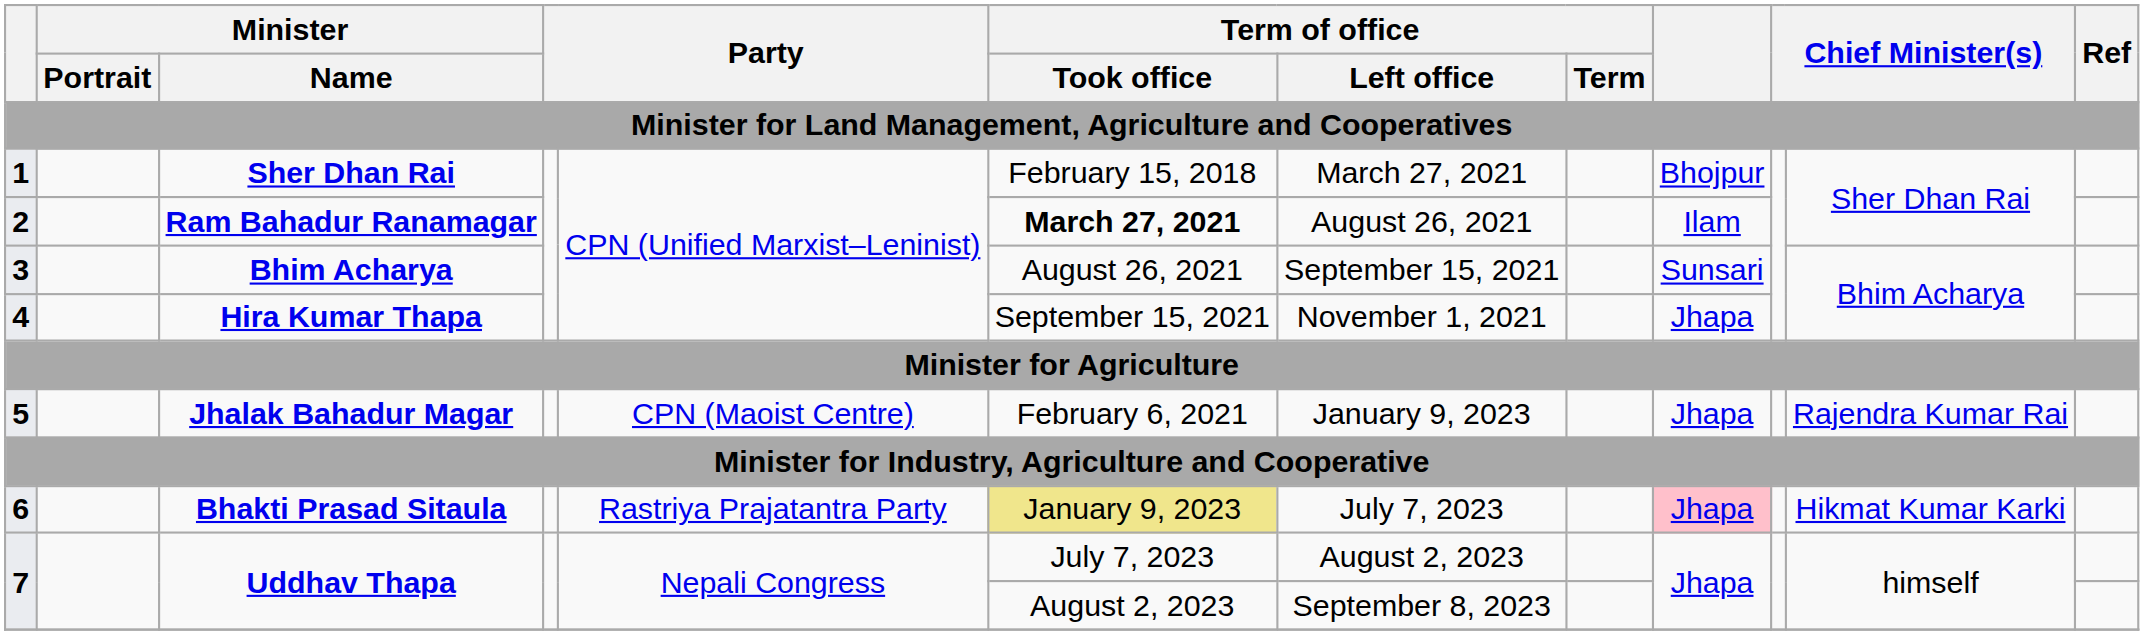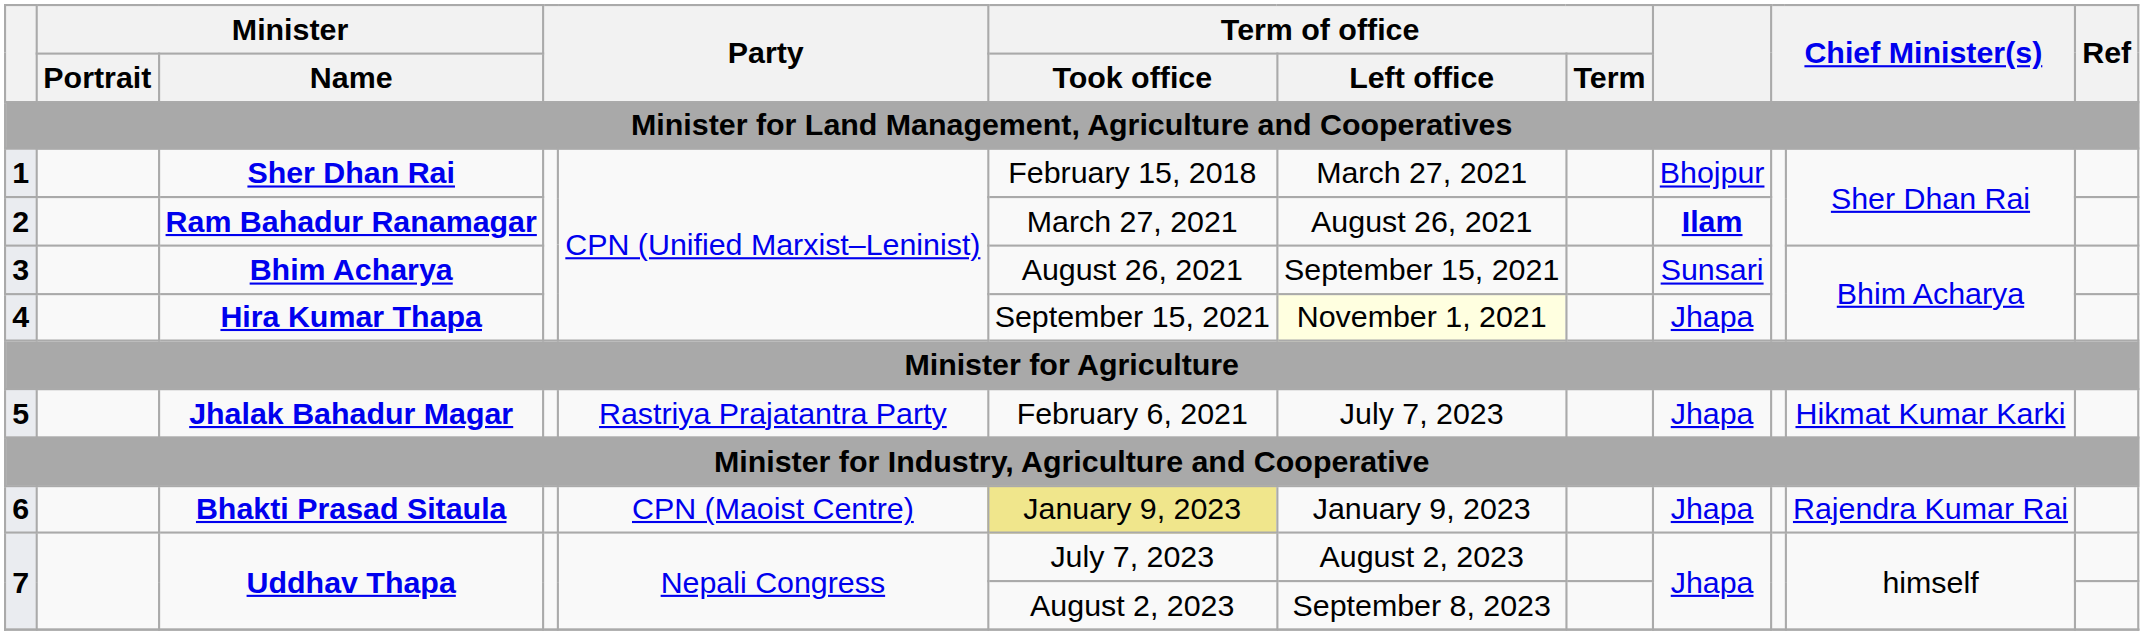(1132, 221) bold -> (1132, 221) normal
(1712, 221) normal -> (1712, 221) bold
(1422, 317) no background -> (1422, 317) lightyellow background
(773, 413) CPN (Maoist Centre) -> (773, 413) Rastriya Prajatantra Party
(1422, 413) January 9, 2023 -> (1422, 413) July 7, 2023
(1930, 413) Rajendra Kumar Rai -> (1930, 413) Hikmat Kumar Karki
(773, 509) Rastriya Prajatantra Party -> (773, 509) CPN (Maoist Centre)
(1422, 509) July 7, 2023 -> (1422, 509) January 9, 2023
(1712, 509) pink background -> (1712, 509) no background
(1930, 509) Hikmat Kumar Karki -> (1930, 509) Rajendra Kumar Rai
